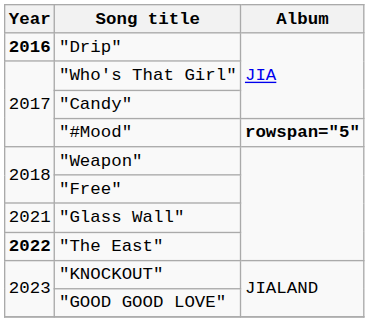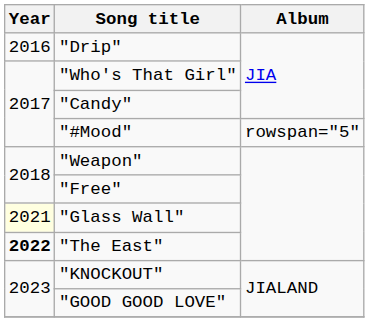(30, 47) bold -> (30, 47) normal
(302, 132) bold -> (302, 132) normal
(30, 218) no background -> (30, 218) lightyellow background
